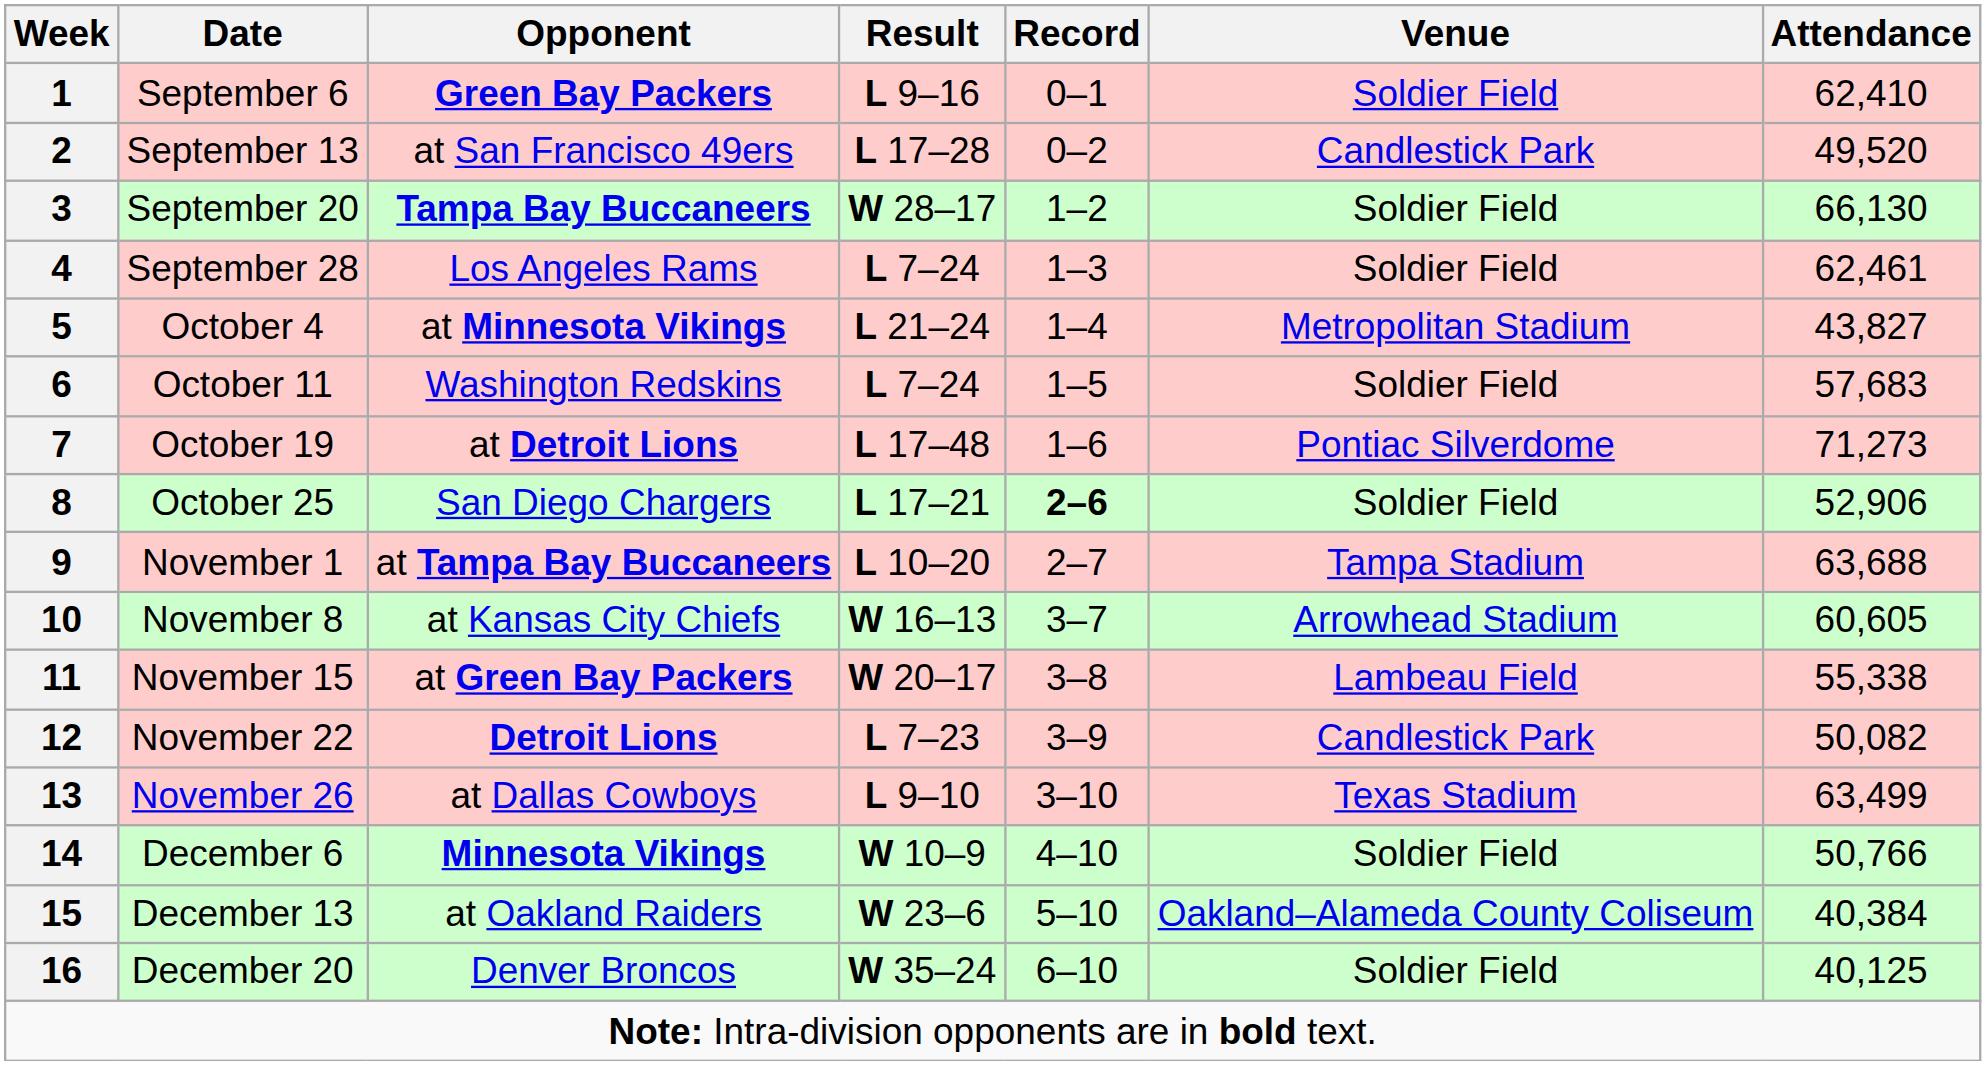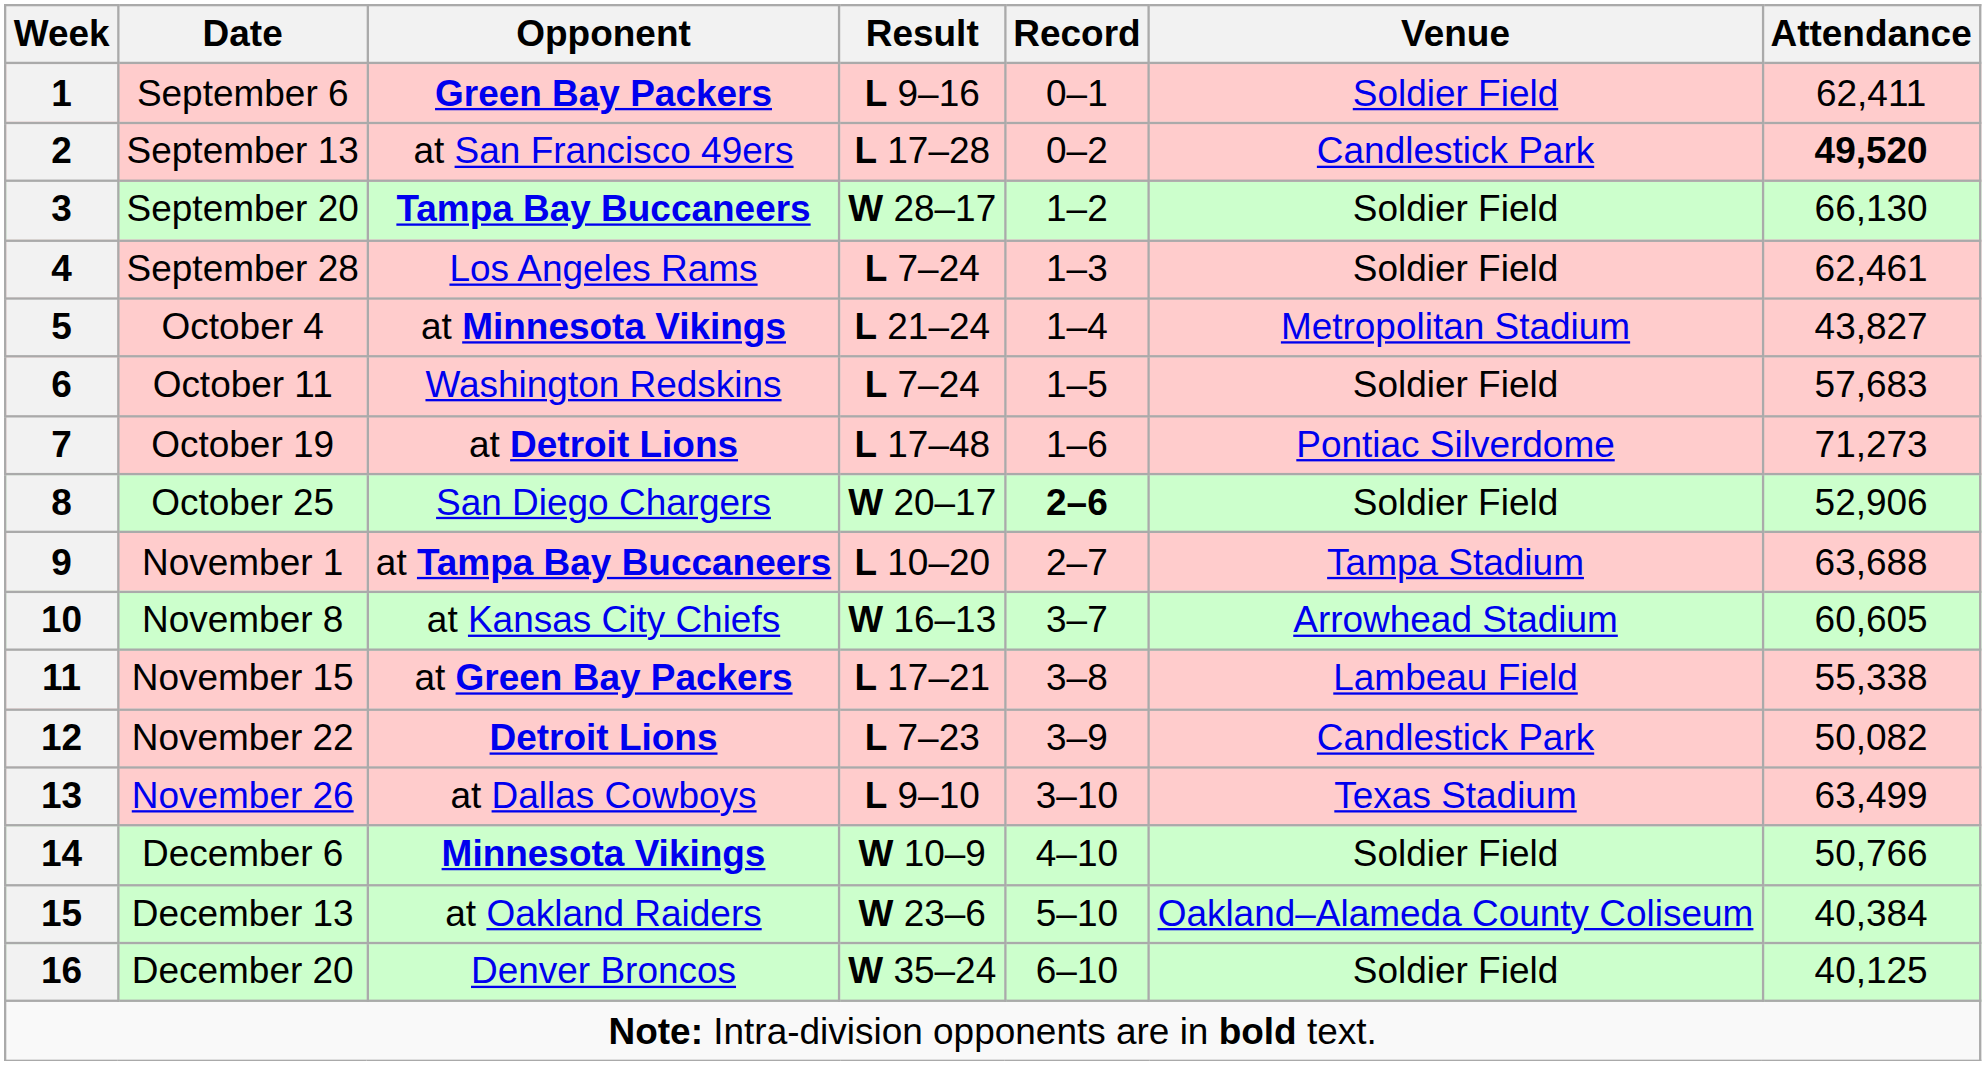(1871, 92) 62,410 -> (1871, 92) 62,411
(1871, 151) normal -> (1871, 151) bold
(922, 502) L 17–21 -> (922, 502) W 20–17
(922, 678) W 20–17 -> (922, 678) L 17–21
